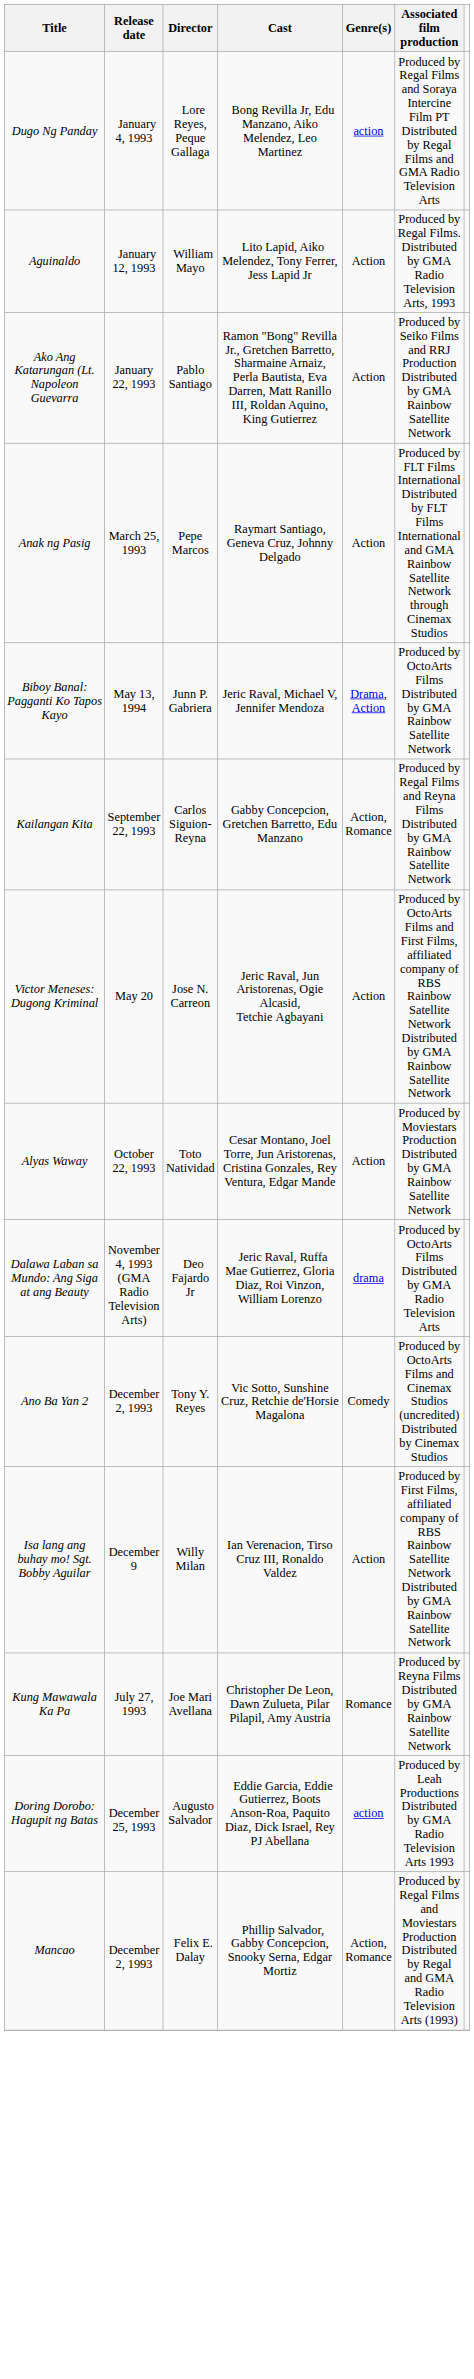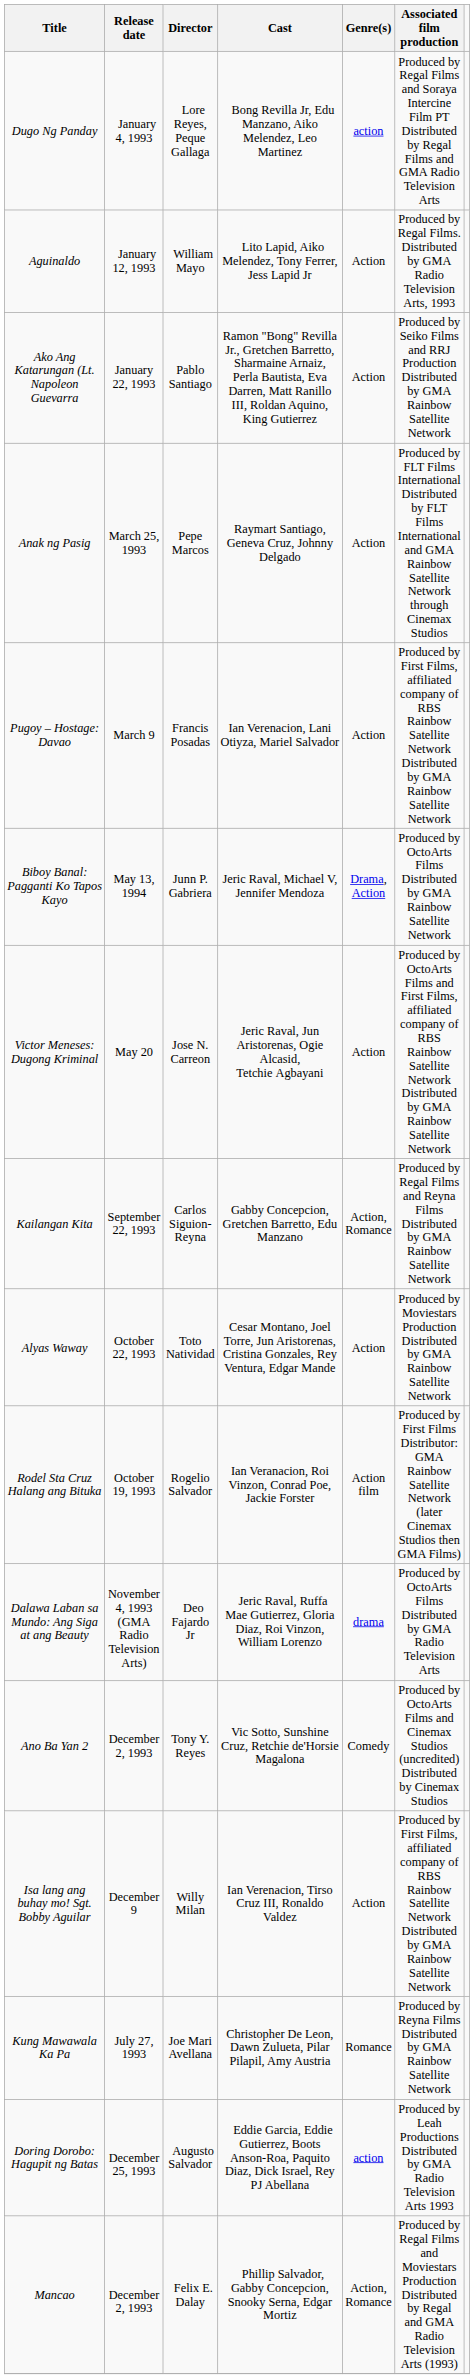+ row: (55, 735)
rows swapped: (55, 996) <-> (55, 824)
+ row: (55, 1484)
